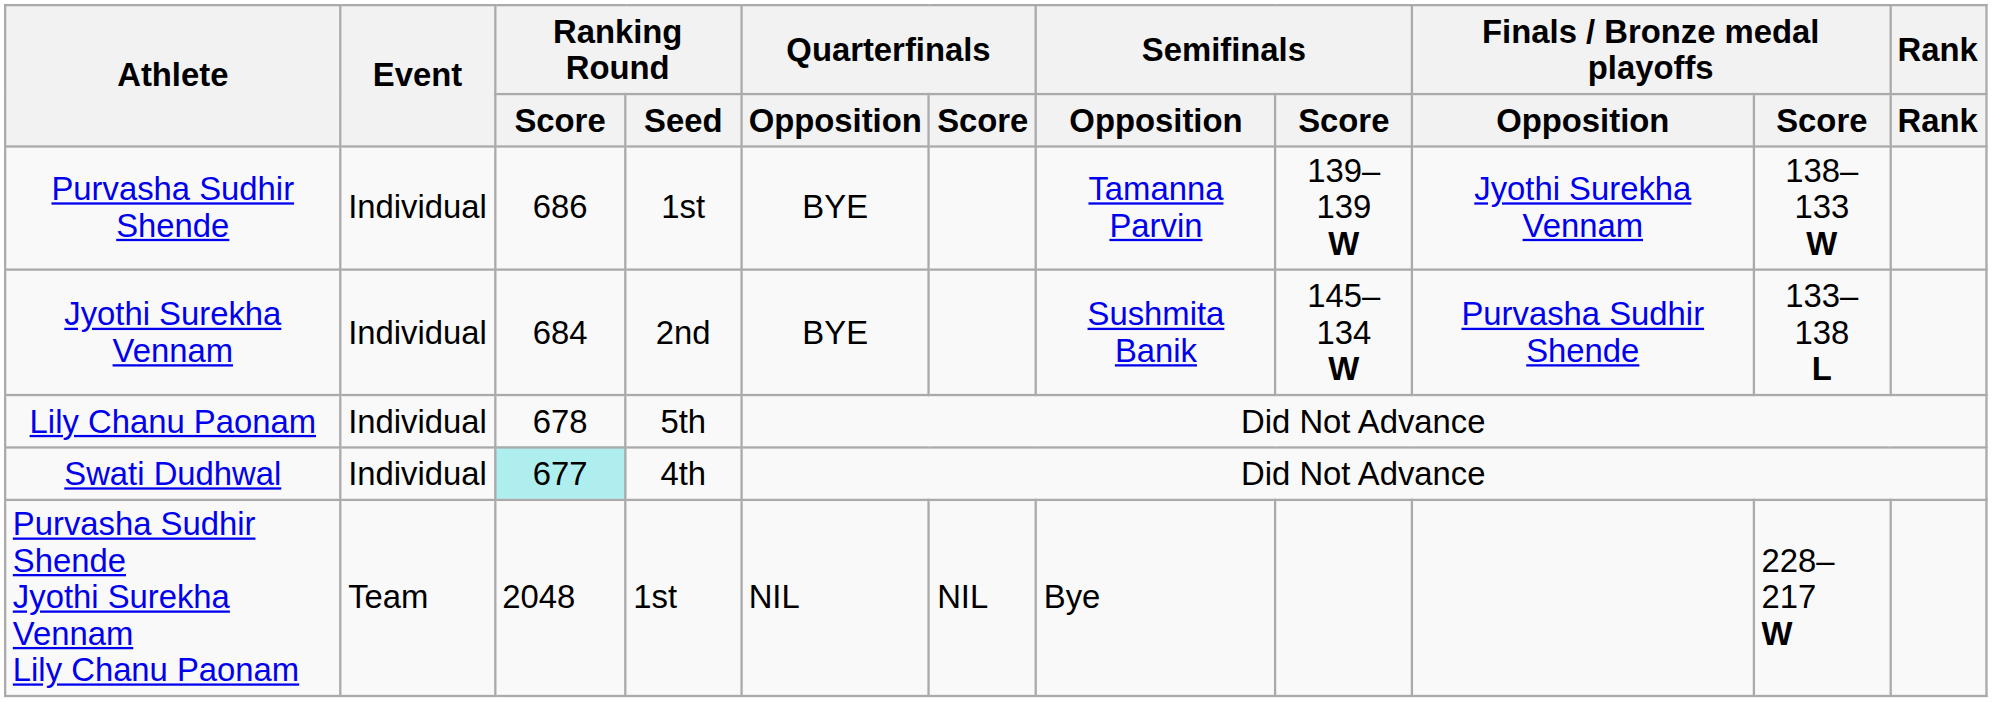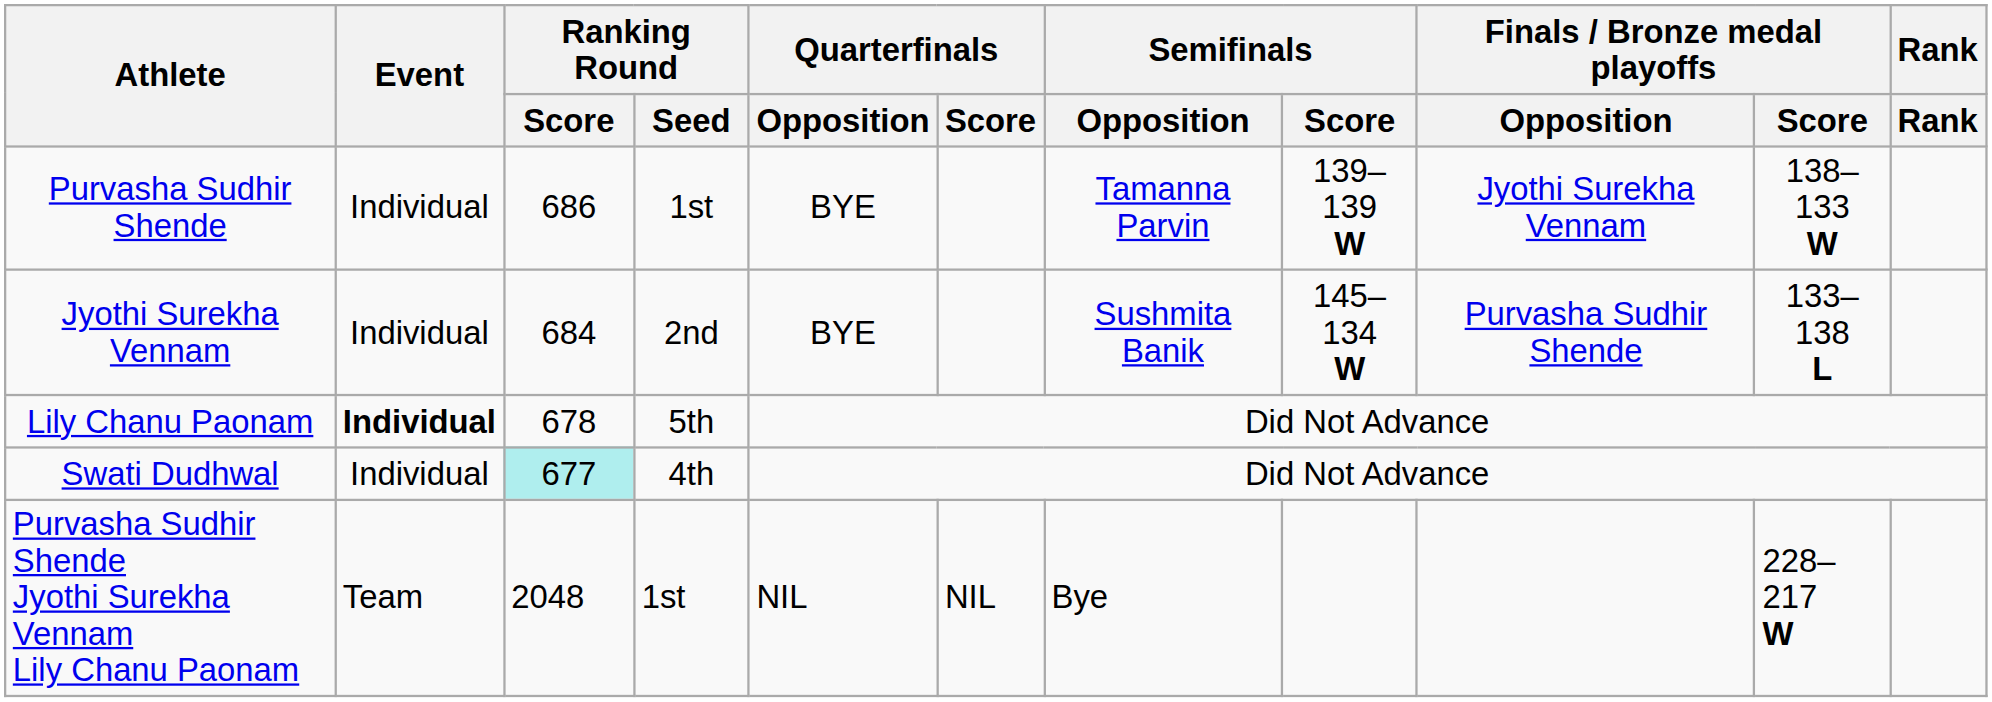(417, 421) normal -> (419, 421) bold
